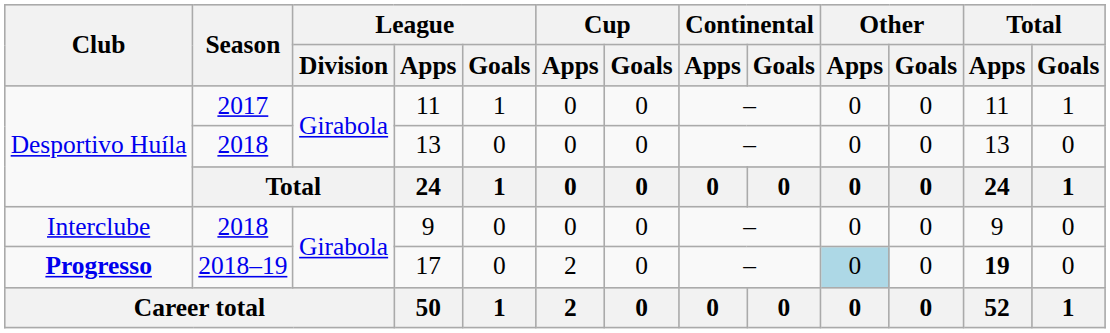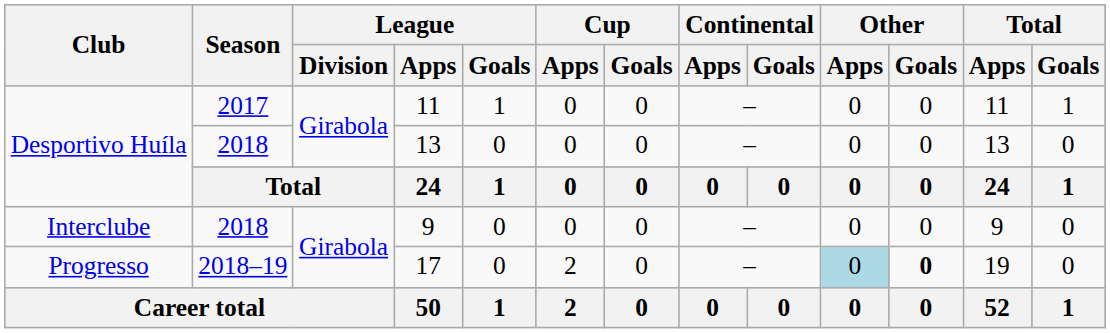(99, 266) bold -> (99, 266) normal
(926, 266) normal -> (926, 266) bold
(997, 266) bold -> (997, 266) normal
